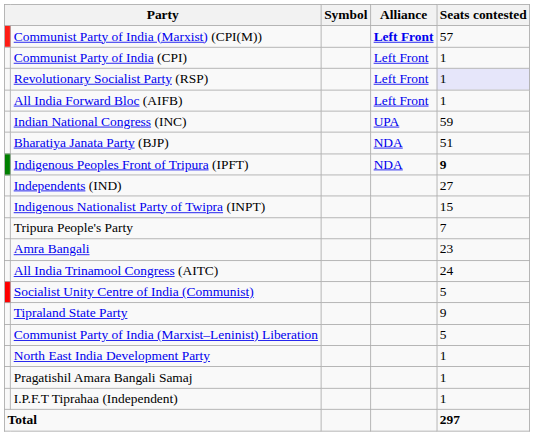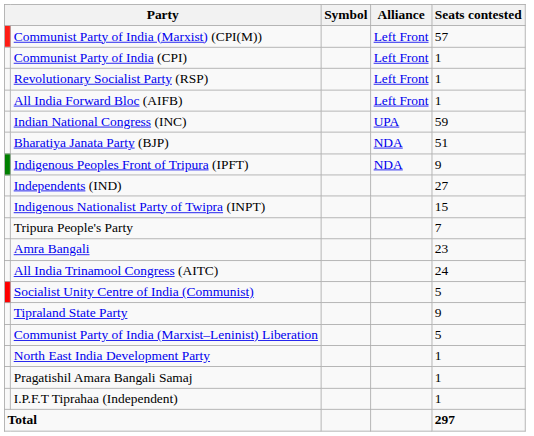(404, 36) bold -> (401, 36) normal
(443, 79) lavender background -> (438, 79) no background
(443, 164) bold -> (438, 164) normal
